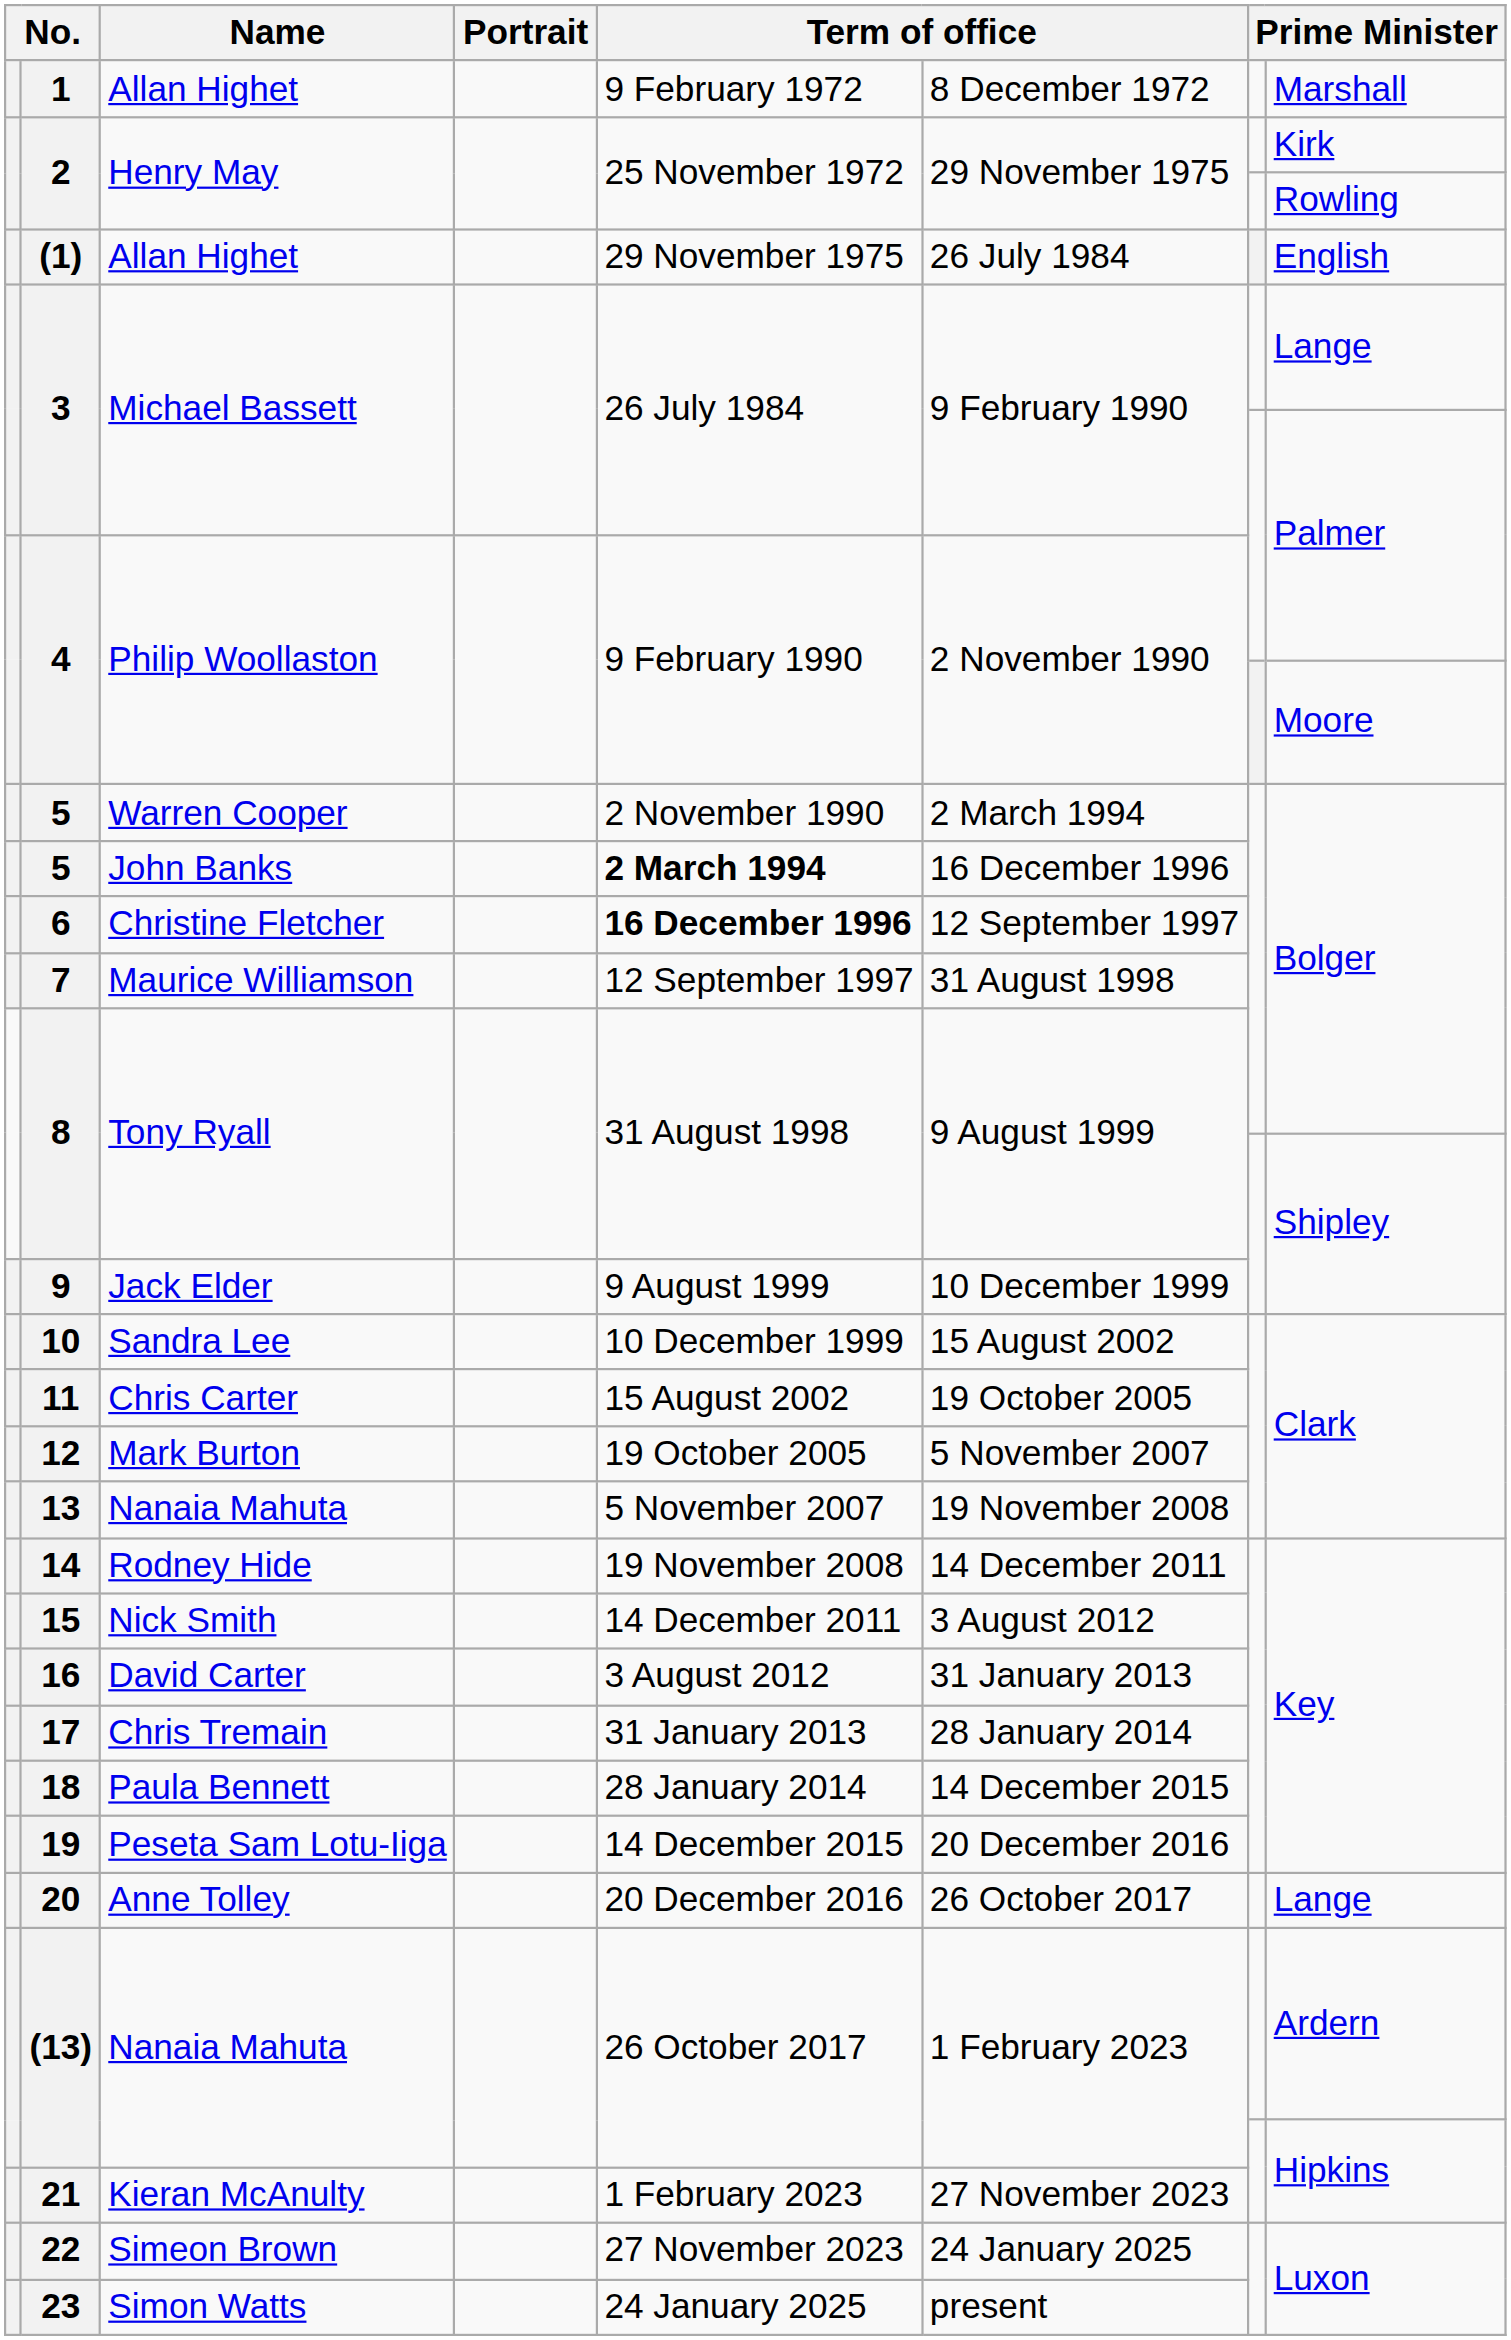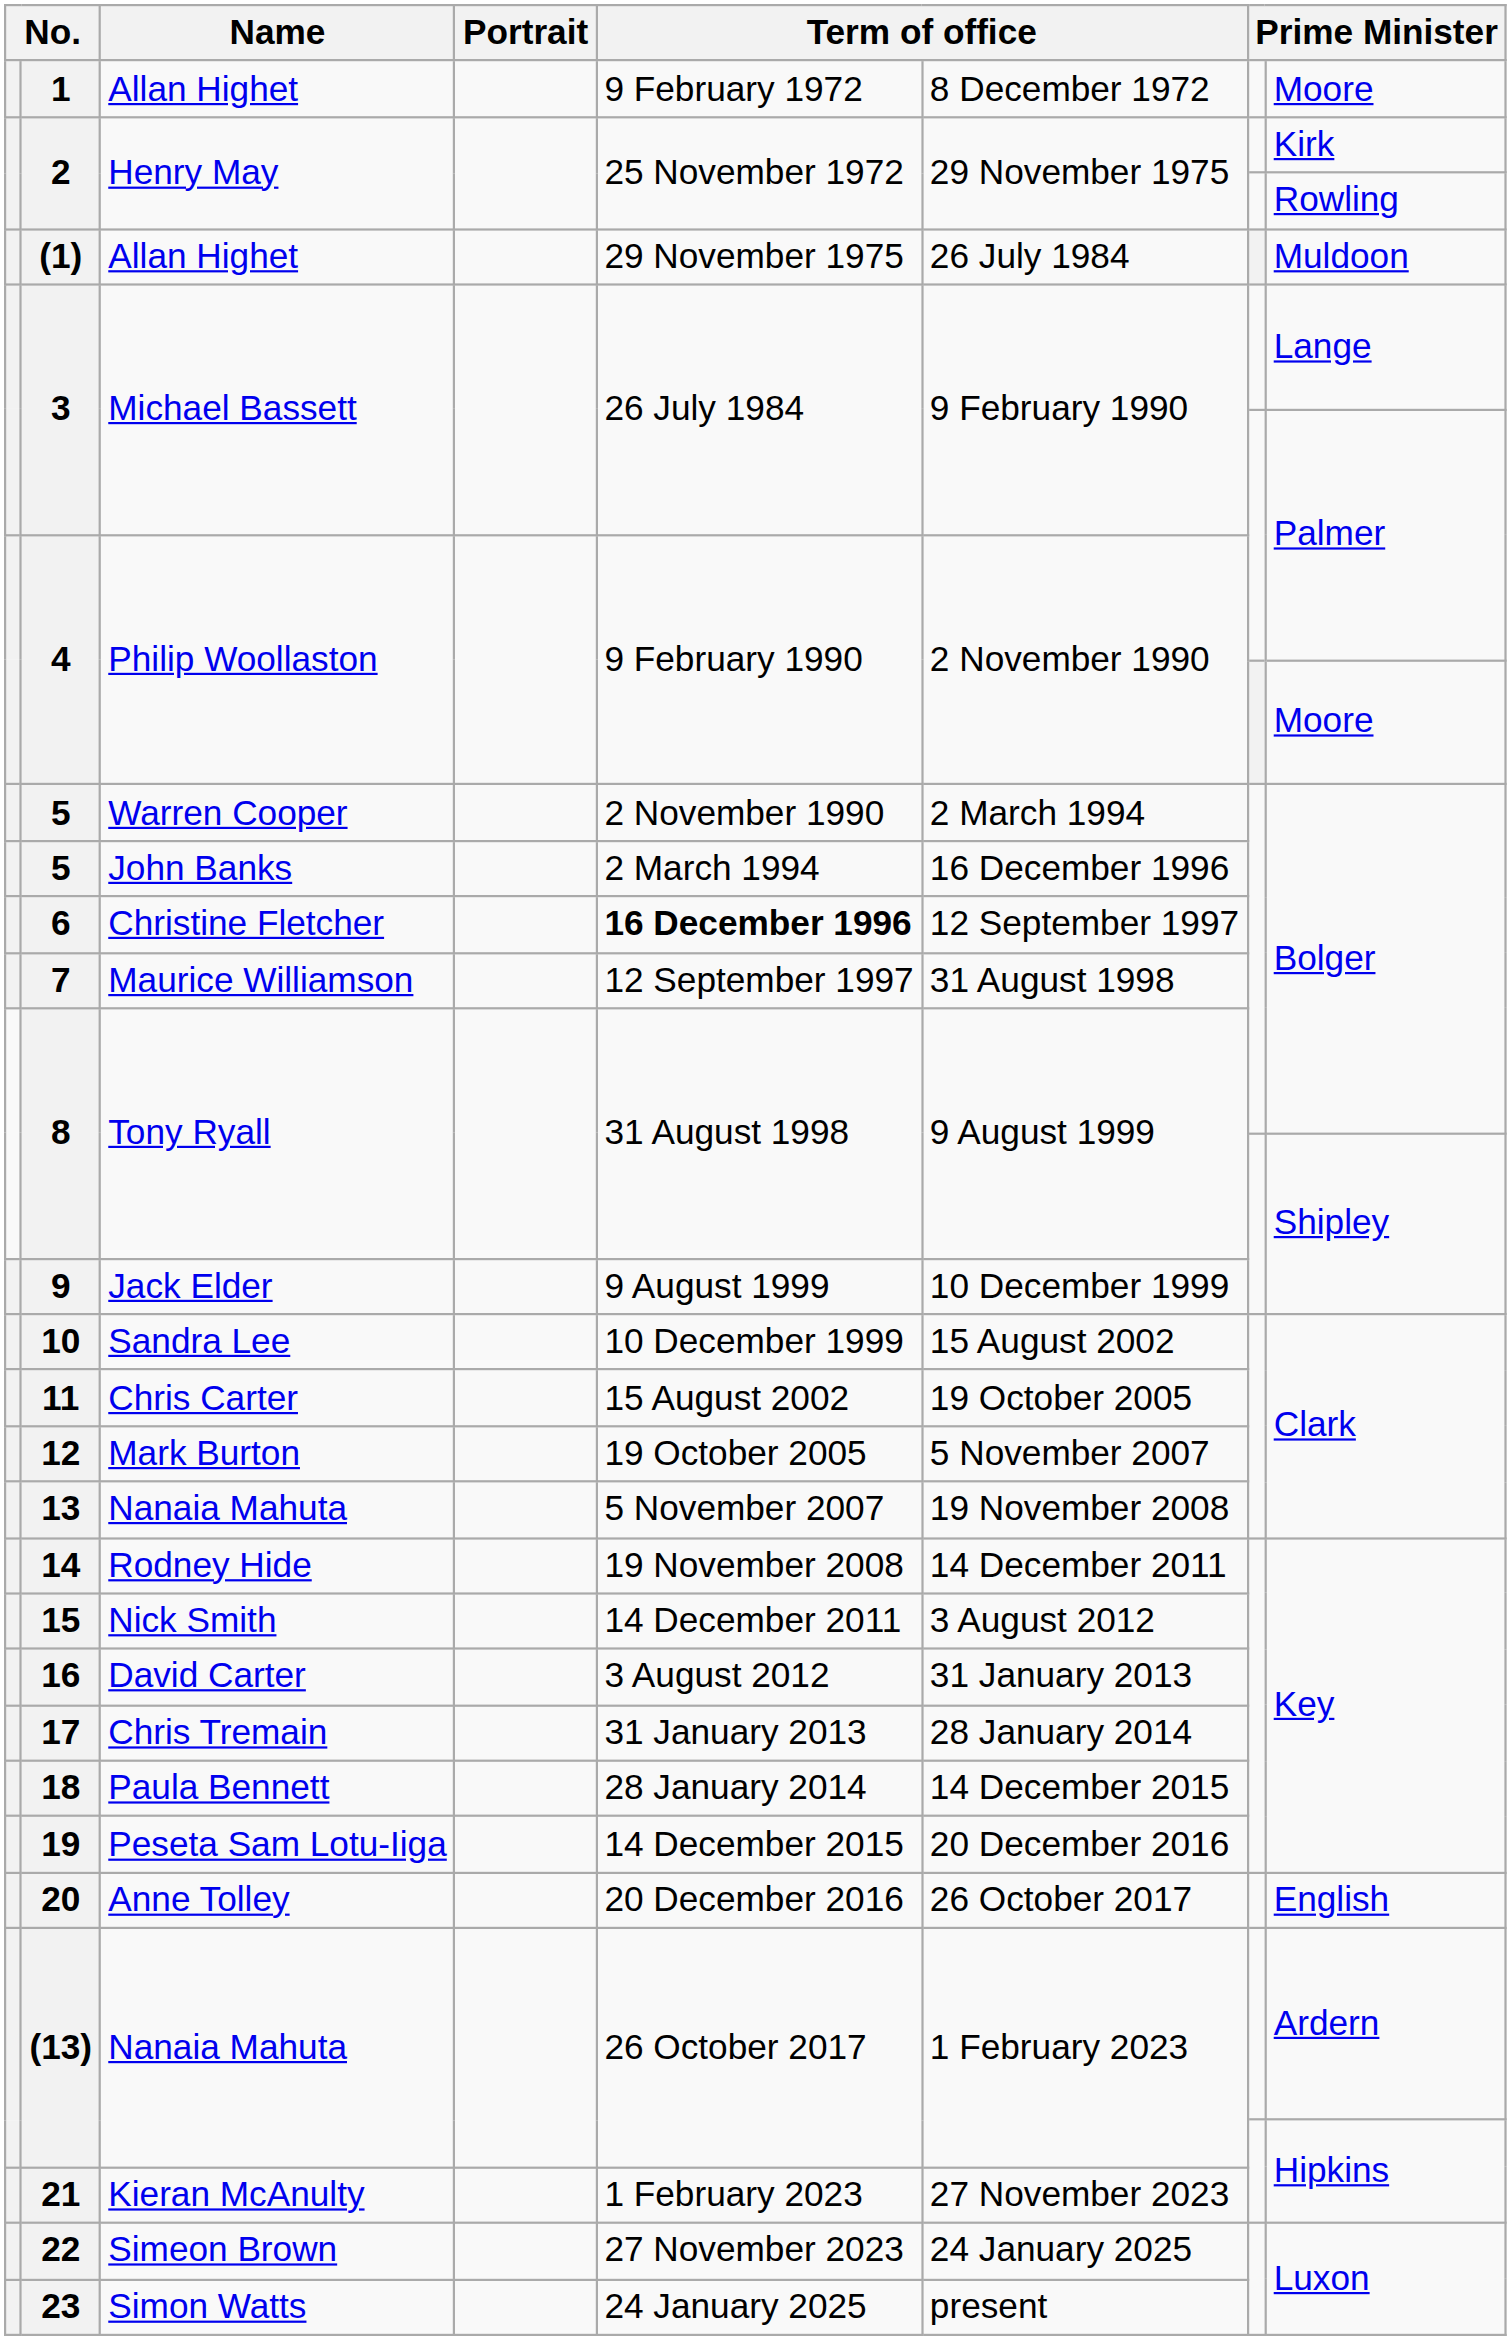(1340, 88) Marshall -> (1324, 88) Moore
(1331, 255) English -> (1341, 255) Muldoon
(715, 867) bold -> (712, 867) normal
(1323, 1899) Lange -> (1331, 1899) English
